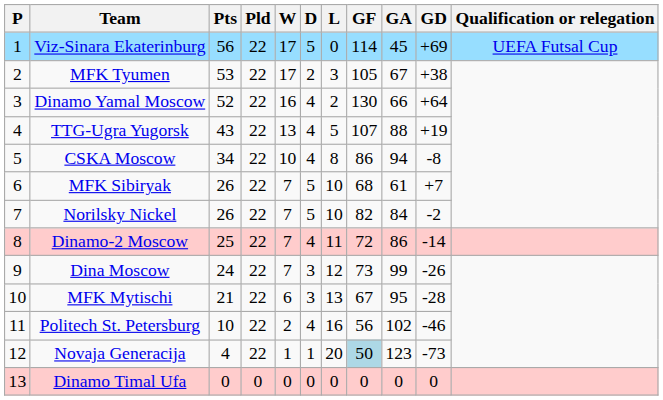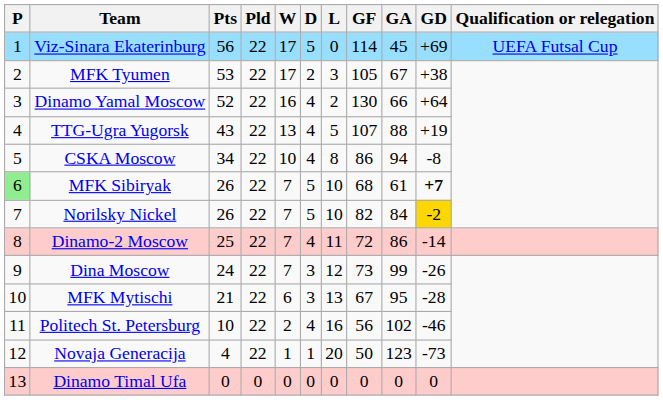(17, 185) no background -> (17, 185) lightgreen background
(434, 185) normal -> (434, 185) bold
(434, 213) no background -> (434, 213) gold background
(364, 353) lightblue background -> (364, 353) no background
